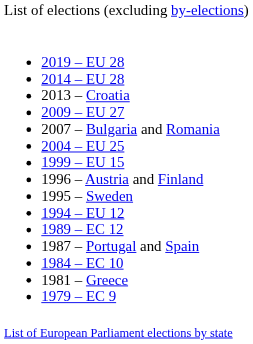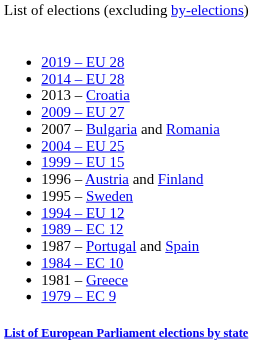(118, 332) normal -> (126, 331) bold
